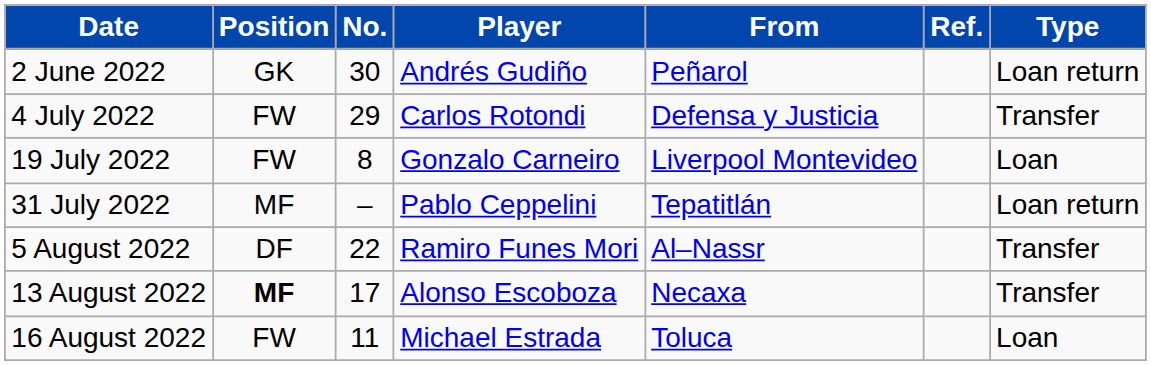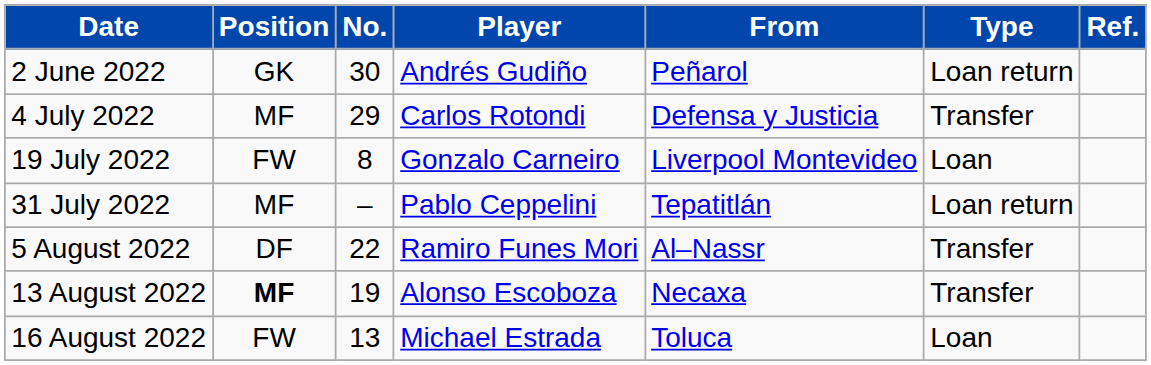columns swapped: (1068, 26) <-> (957, 26)
(274, 115) FW -> (274, 115) MF
(365, 293) 17 -> (365, 293) 19
(365, 337) 11 -> (365, 337) 13
